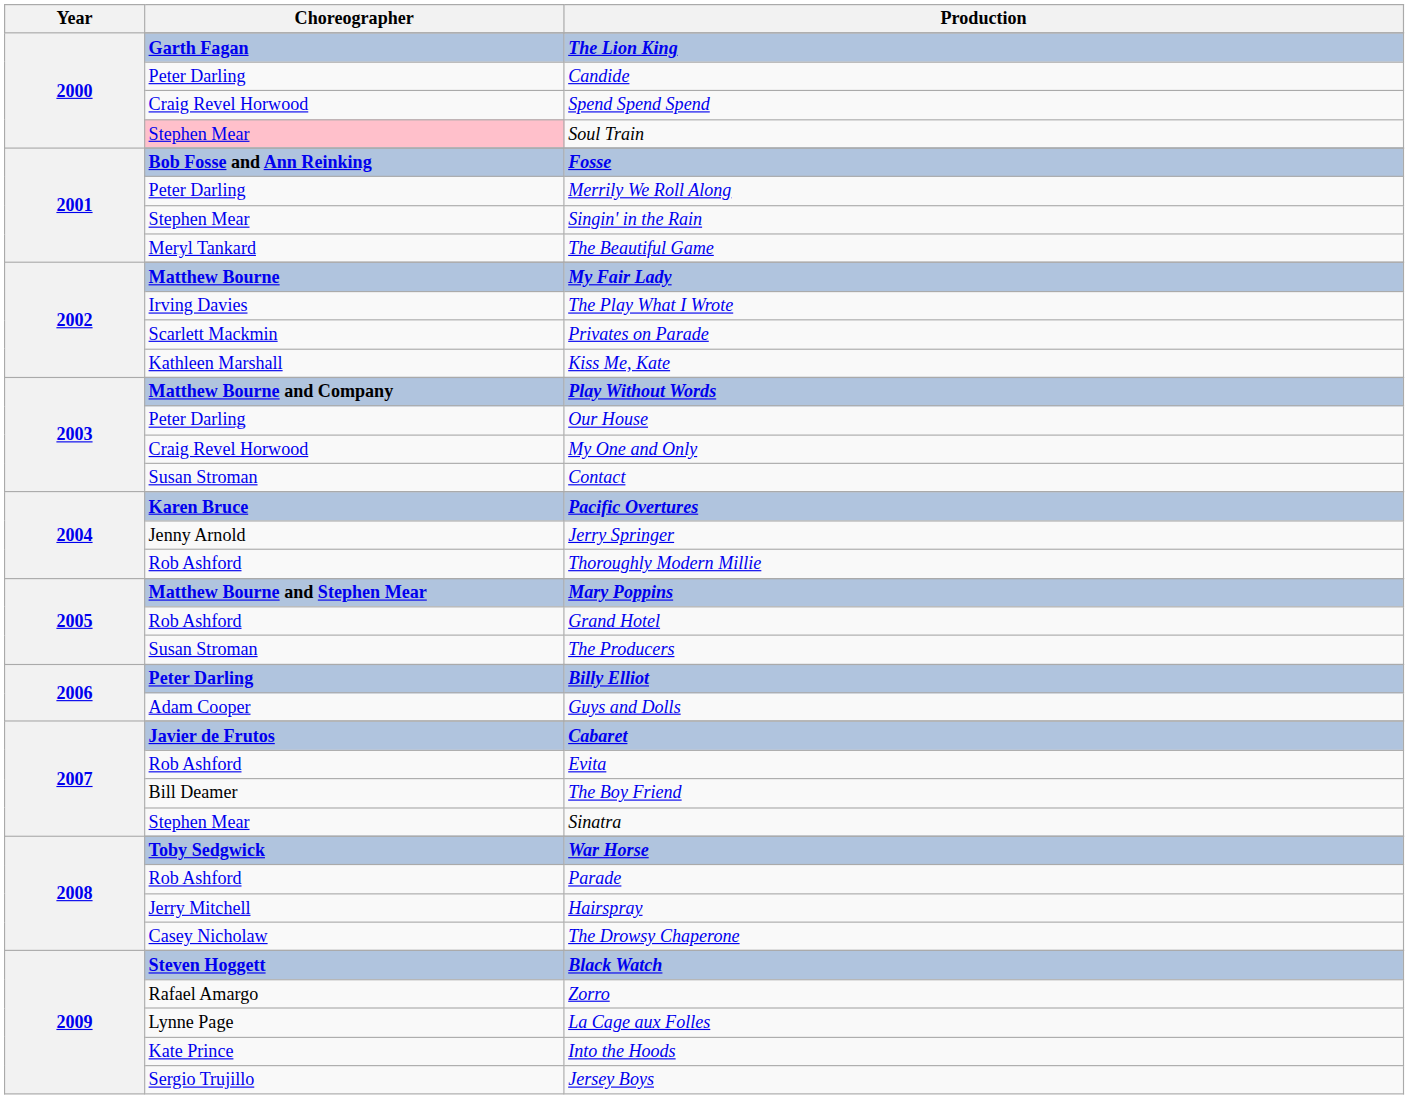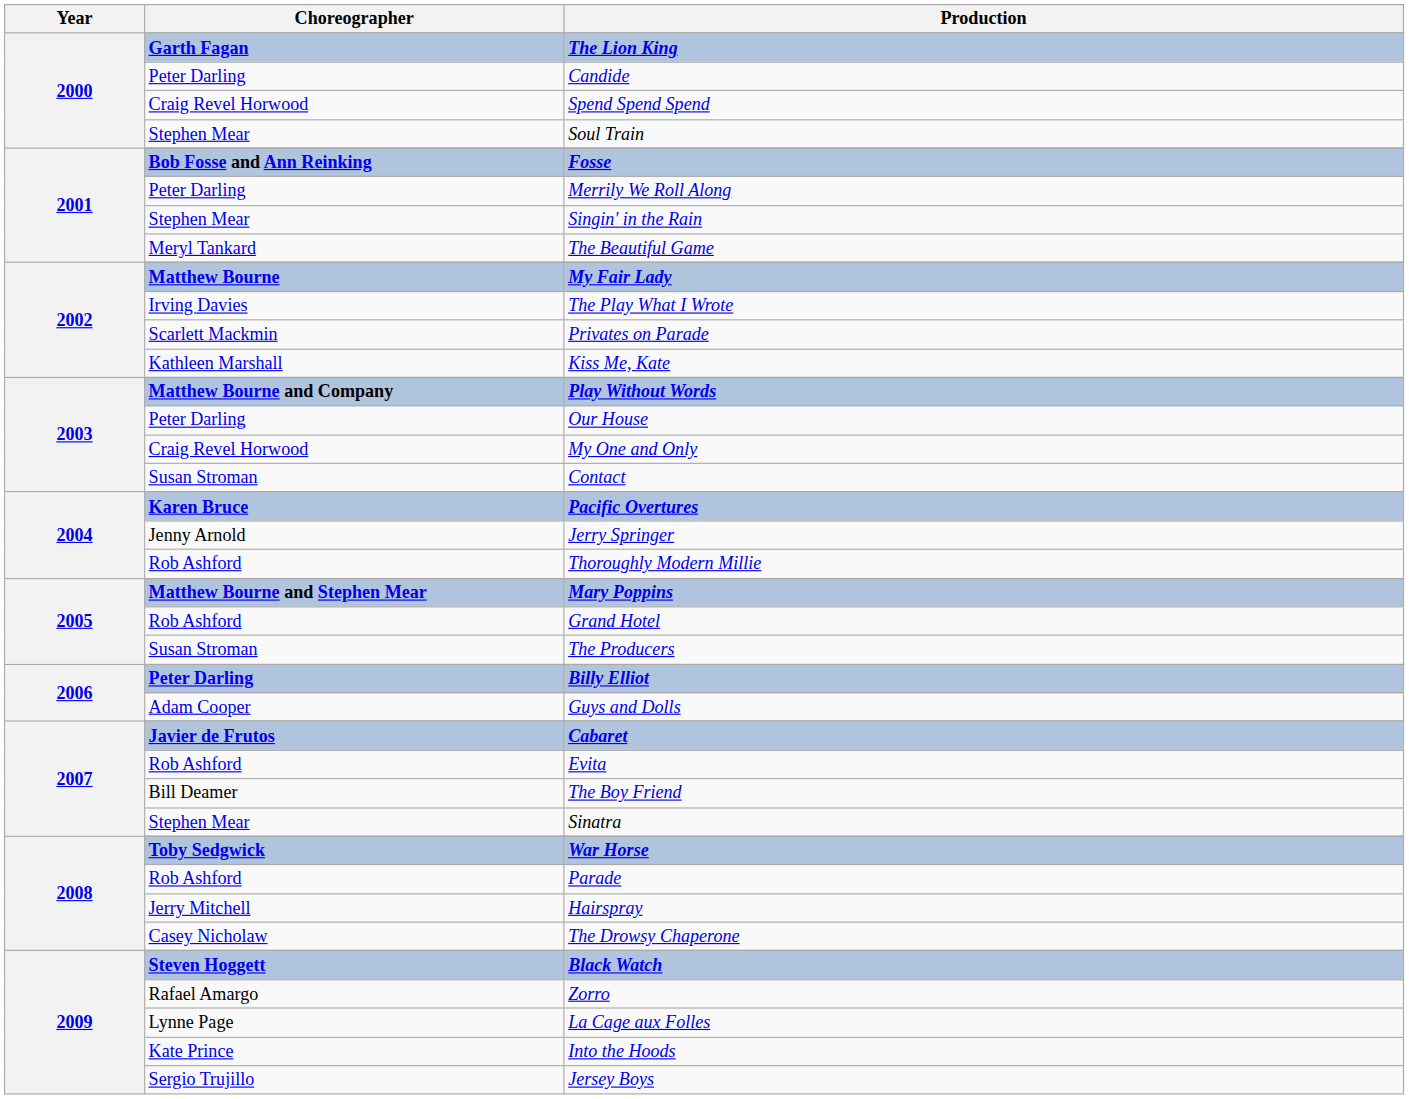(199, 133) pink background -> (199, 133) no background
